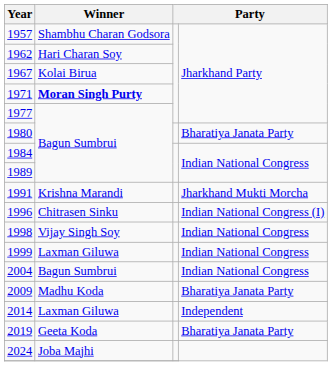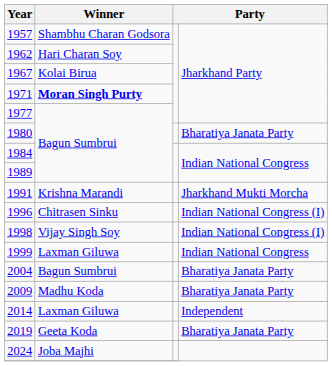(245, 232) Indian National Congress -> (253, 232) Indian National Congress (I)
(245, 271) Indian National Congress -> (237, 271) Bharatiya Janata Party
